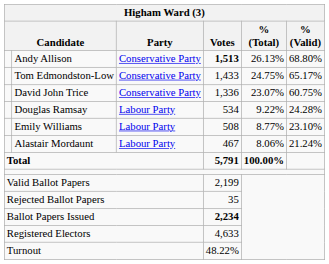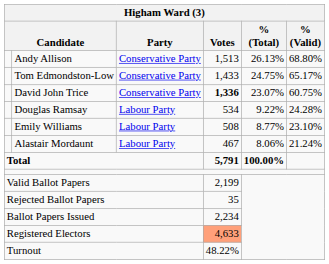(227, 59) bold -> (227, 59) normal
(227, 93) normal -> (227, 93) bold
(227, 217) bold -> (227, 217) normal
(227, 234) no background -> (227, 234) lightsalmon background
